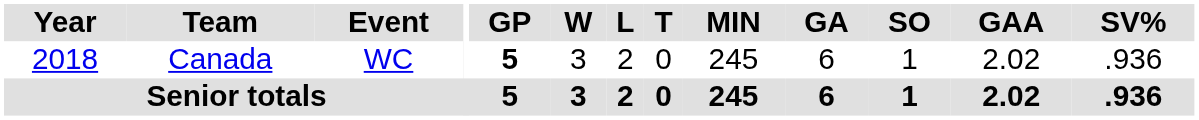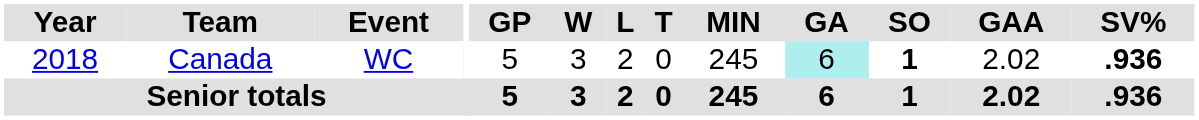(510, 59) bold -> (510, 59) normal
(827, 59) no background -> (827, 59) paleturquoise background
(910, 59) normal -> (910, 59) bold
(1133, 59) normal -> (1133, 59) bold
